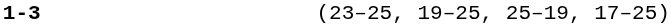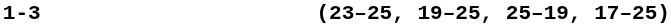(493, 14) normal -> (493, 14) bold
